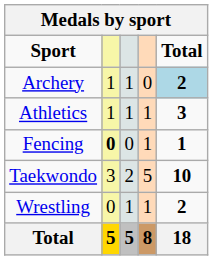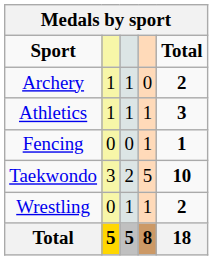(182, 82) lightblue background -> (182, 82) no background
(111, 144) bold -> (111, 144) normal
